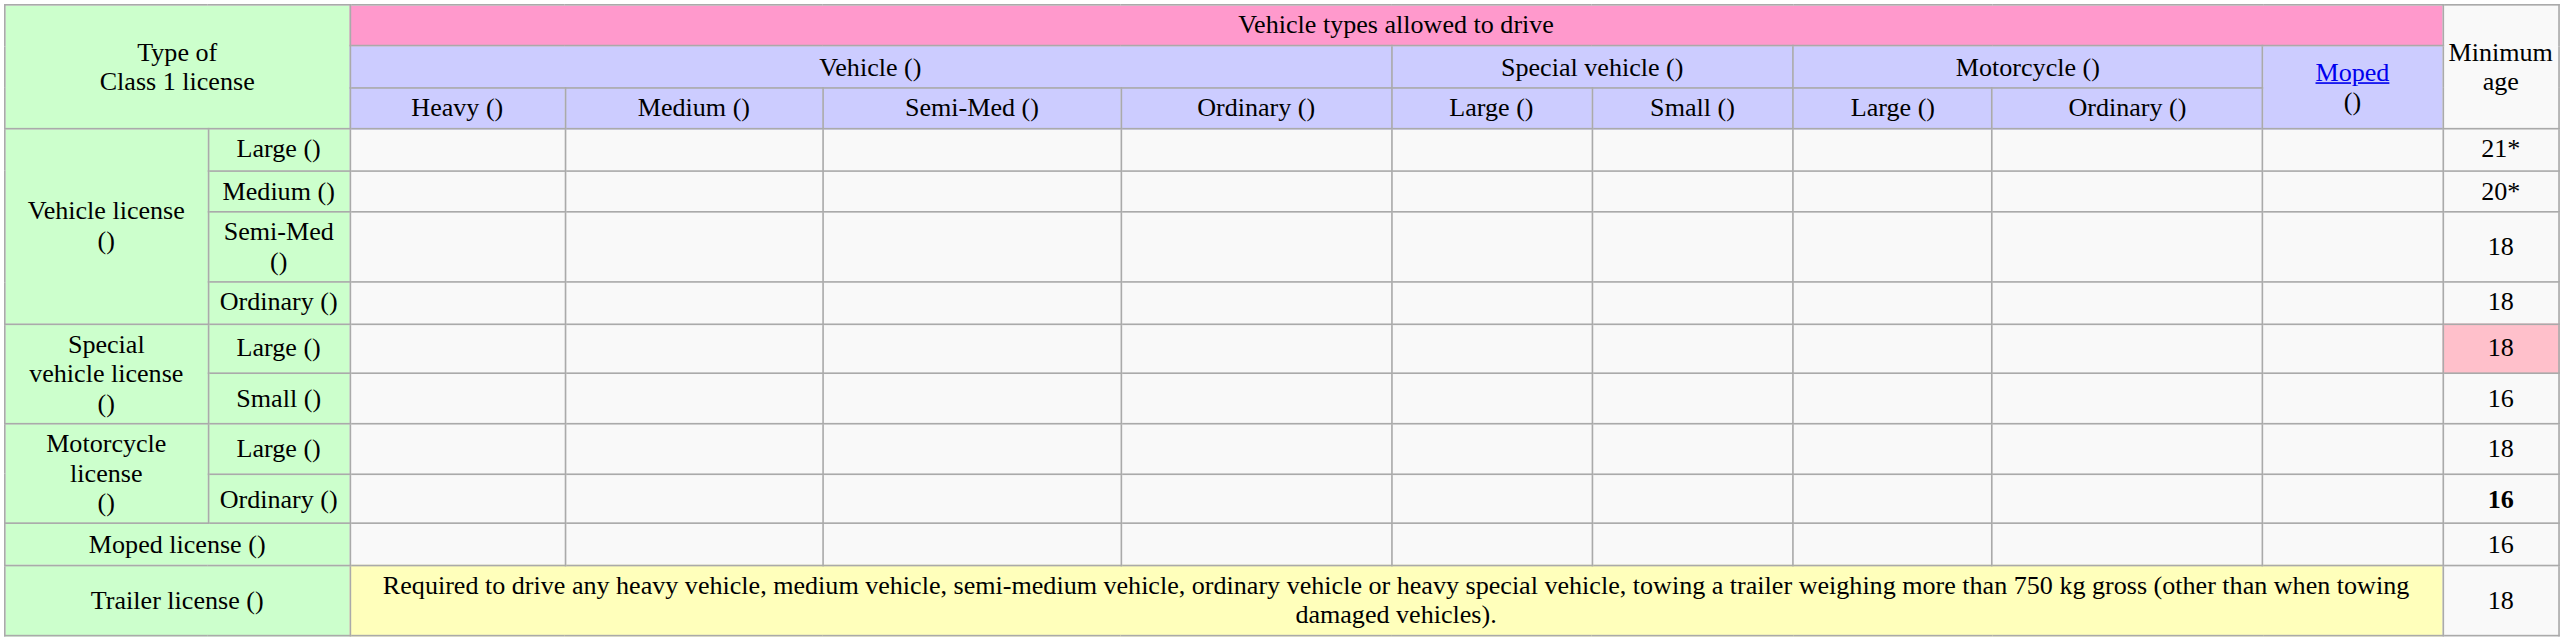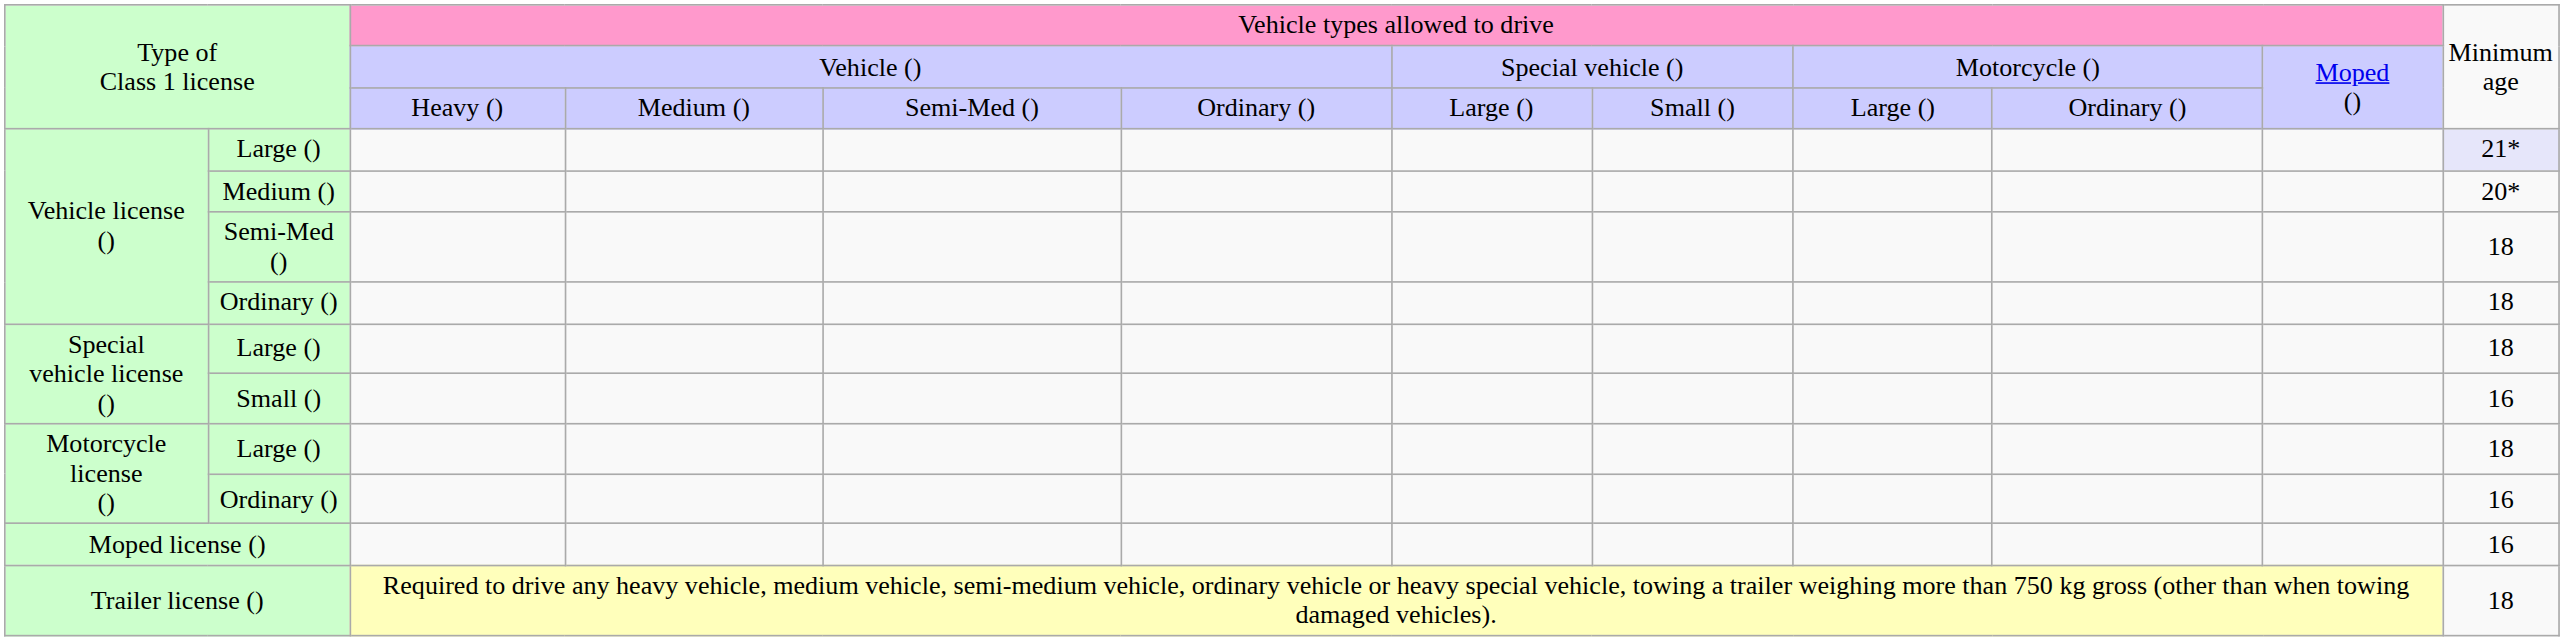(2501, 149) no background -> (2501, 149) lavender background
(2501, 348) pink background -> (2501, 348) no background
(2501, 498) bold -> (2501, 498) normal
